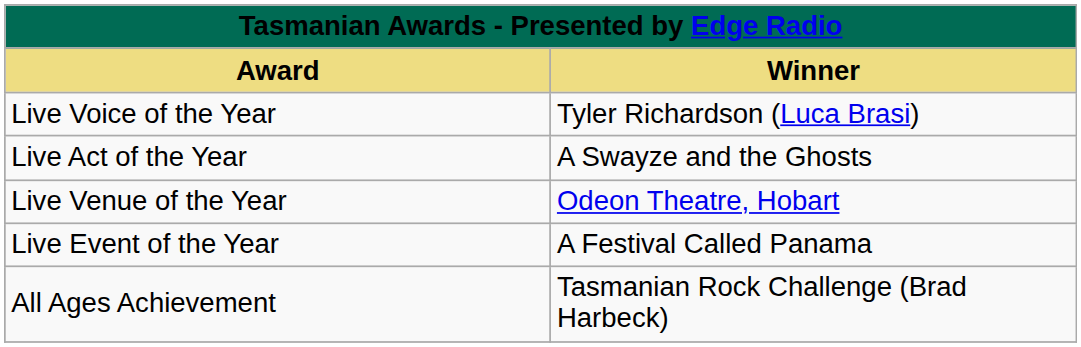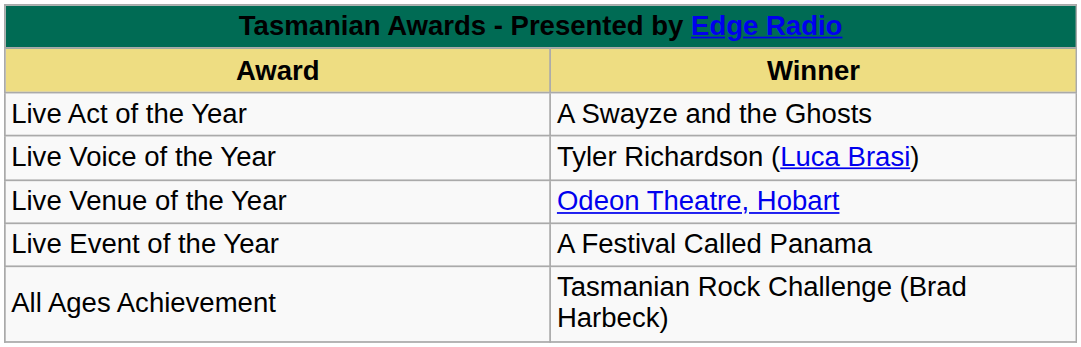rows swapped: (129, 157) <-> (144, 113)
